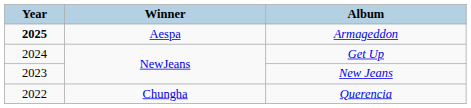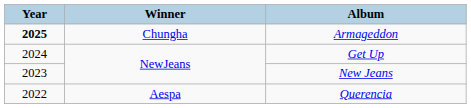(165, 34) Aespa -> (165, 34) Chungha
(165, 93) Chungha -> (165, 93) Aespa
